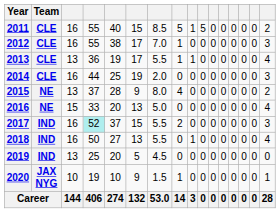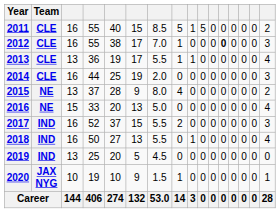(224, 44) normal -> (224, 44) bold
(94, 124) paleturquoise background -> (94, 124) no background
